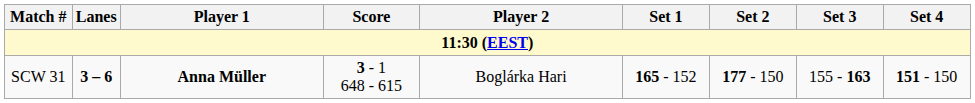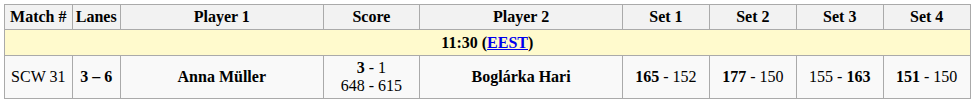(521, 76) normal -> (521, 76) bold
